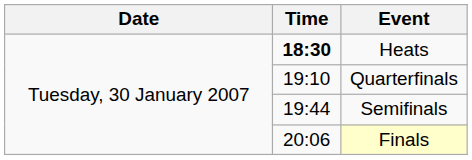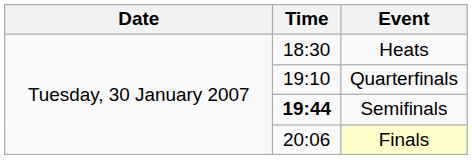(307, 49) bold -> (307, 49) normal
(307, 109) normal -> (307, 109) bold
